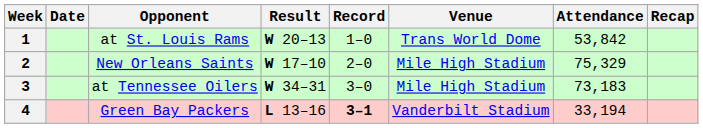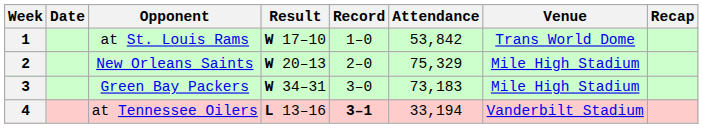columns swapped: (471, 16) <-> (600, 16)
(295, 40) W 20–13 -> (295, 40) W 17–10
(295, 64) W 17–10 -> (295, 64) W 20–13
(175, 88) at Tennessee Oilers -> (175, 88) Green Bay Packers
(175, 111) Green Bay Packers -> (175, 111) at Tennessee Oilers
